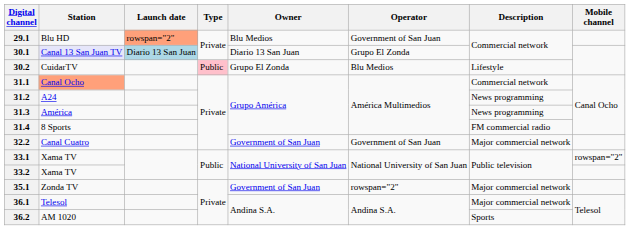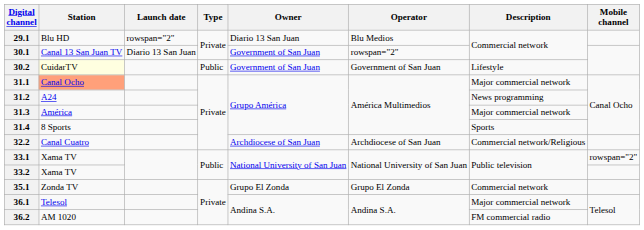(150, 38) lightsalmon background -> (150, 38) no background
(251, 38) Blu Medios -> (265, 38) Diario 13 San Juan
(396, 38) Government of San Juan -> (372, 38) Blu Medios
(82, 53) lavender background -> (82, 53) no background
(161, 53) lightblue background -> (161, 53) no background
(265, 53) Diario 13 San Juan -> (275, 53) Government of San Juan
(380, 53) Grupo El Zonda -> (375, 53) rowspan="2"
(59, 67) no background -> (59, 67) lightyellow background
(212, 67) pink background -> (212, 67) no background
(260, 67) Grupo El Zonda -> (275, 67) Government of San Juan
(372, 67) Blu Medios -> (396, 67) Government of San Juan
(510, 82) Commercial network -> (521, 82) Major commercial network
(507, 112) News programming -> (521, 112) Major commercial network
(511, 127) FM commercial radio -> (483, 127) Sports
(275, 142) Government of San Juan -> (275, 142) Archdiocese of San Juan
(396, 142) Government of San Juan -> (396, 142) Archdiocese of San Juan
(521, 142) Major commercial network -> (528, 142) Commercial network/Religious
(275, 187) Government of San Juan -> (260, 187) Grupo El Zonda
(375, 187) rowspan="2" -> (380, 187) Grupo El Zonda
(521, 187) Major commercial network -> (510, 187) Commercial network
(483, 217) Sports -> (511, 217) FM commercial radio
